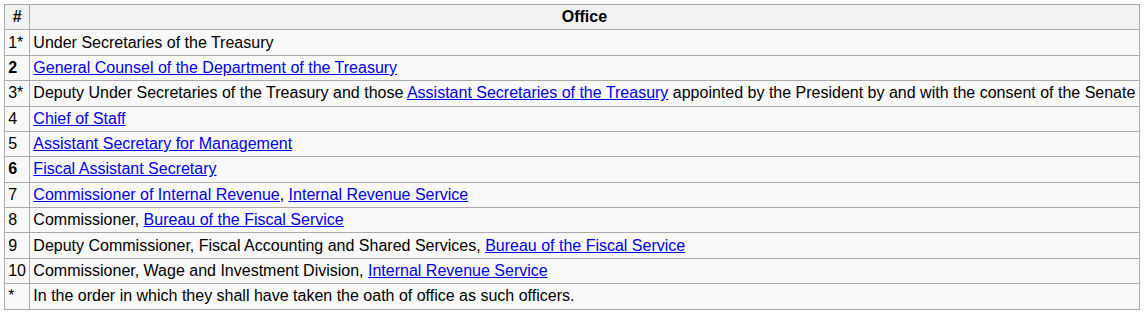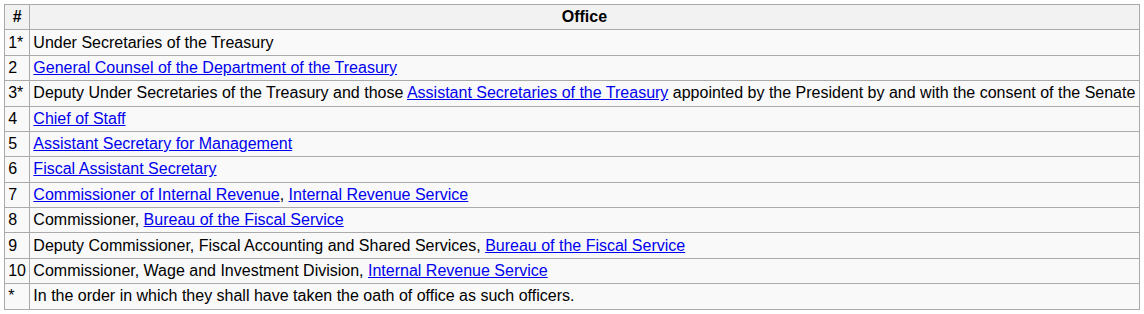(13, 67) bold -> (13, 67) normal
(13, 169) bold -> (13, 169) normal
